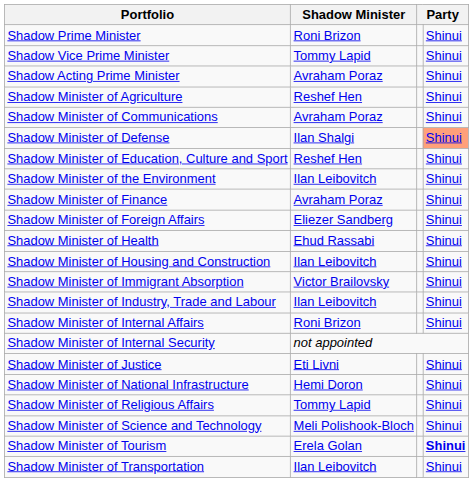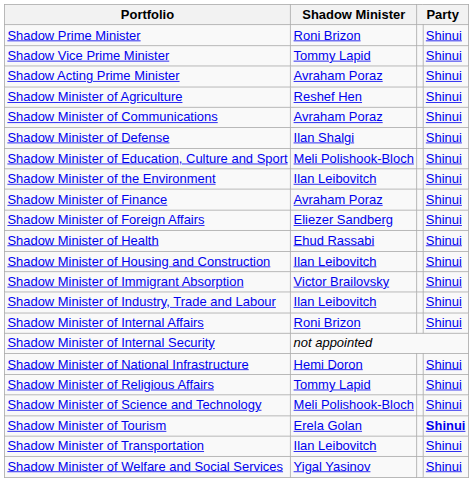(444, 138) lightsalmon background -> (444, 138) no background
(328, 158) Reshef Hen -> (354, 158) Meli Polishook-Bloch
- row: (84, 364)
+ row: (145, 466)
